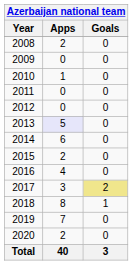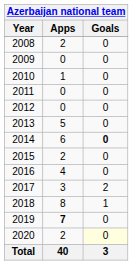(63, 124) lavender background -> (63, 124) no background
(105, 140) normal -> (105, 140) bold
(105, 188) khaki background -> (105, 188) no background
(63, 220) normal -> (63, 220) bold
(105, 236) no background -> (105, 236) lightyellow background
